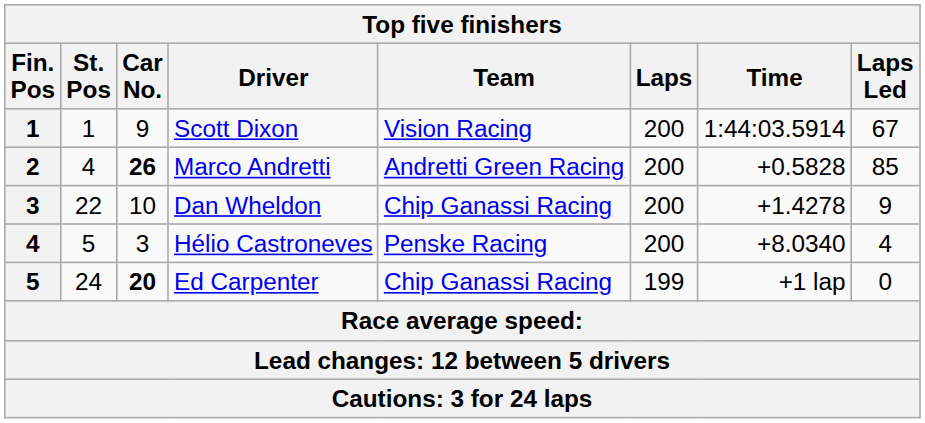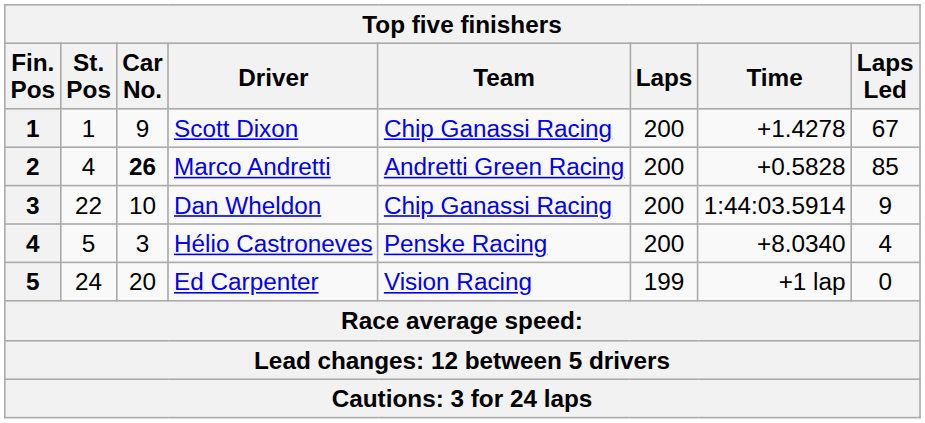(458, 128) Vision Racing -> (498, 128) Chip Ganassi Racing
(775, 128) 1:44:03.5914 -> (801, 128) +1.4278
(801, 205) +1.4278 -> (775, 205) 1:44:03.5914
(142, 282) bold -> (142, 282) normal
(498, 282) Chip Ganassi Racing -> (458, 282) Vision Racing
